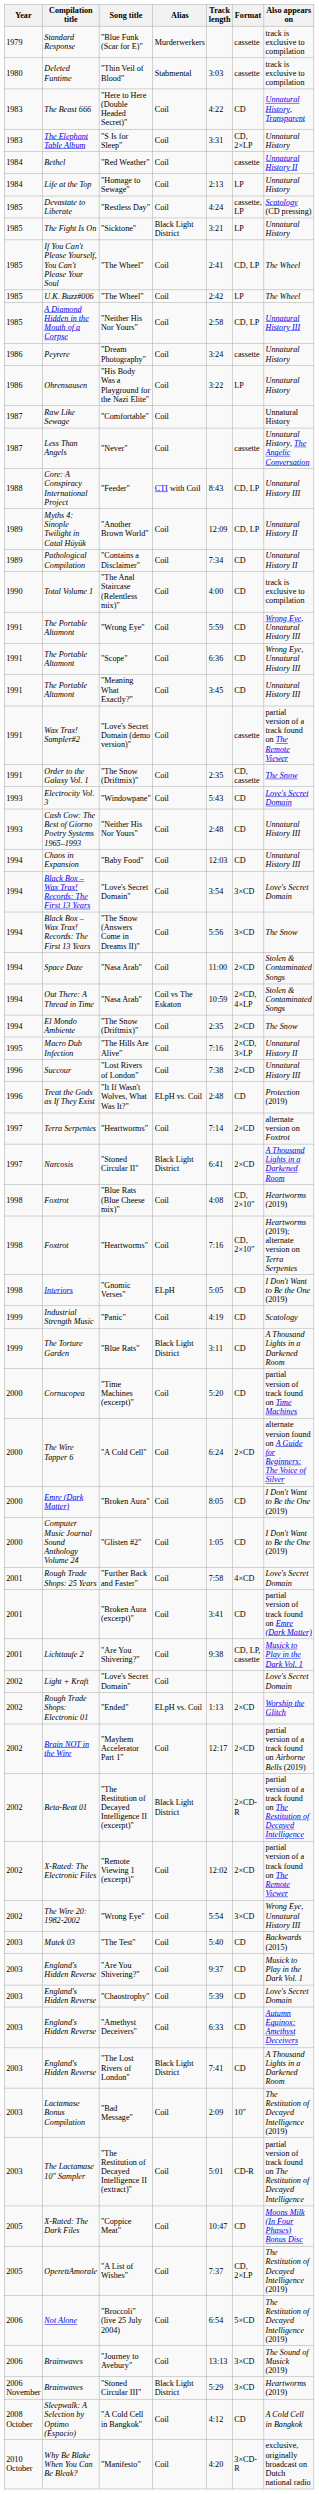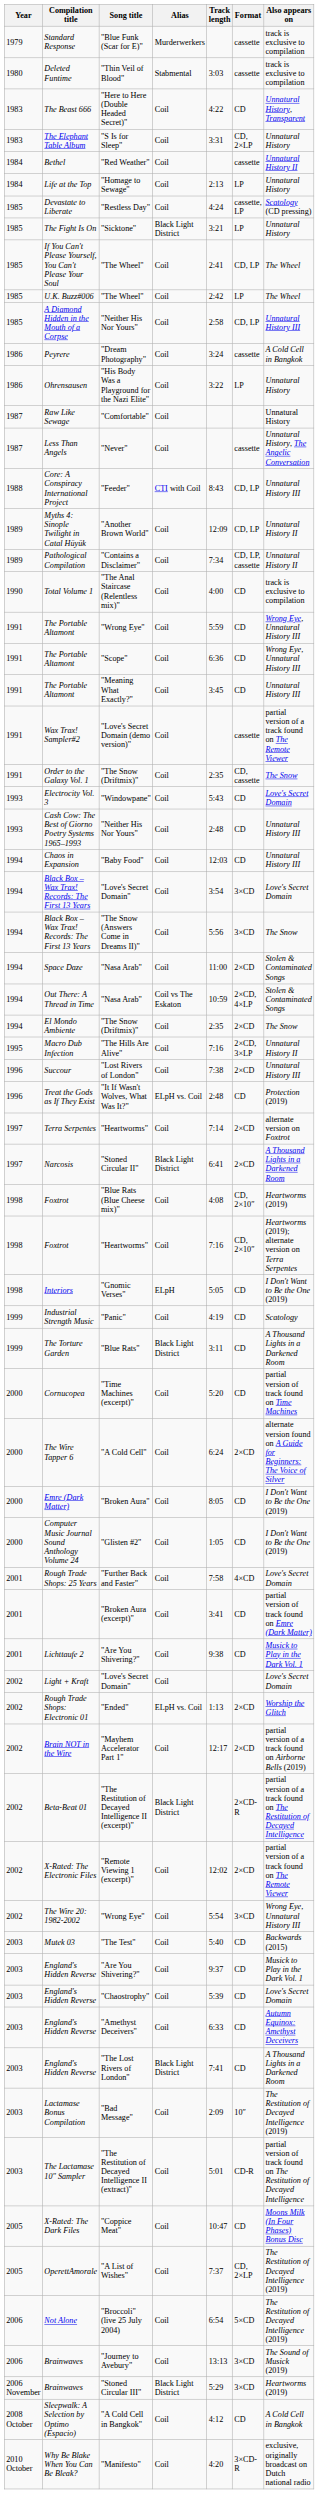(282, 354) Unnatural History -> (285, 354) A Cold Cell in Bangkok
(240, 560) CD -> (247, 560) CD, LP, cassette
(247, 1654) CD, LP, cassette -> (240, 1654) CD
